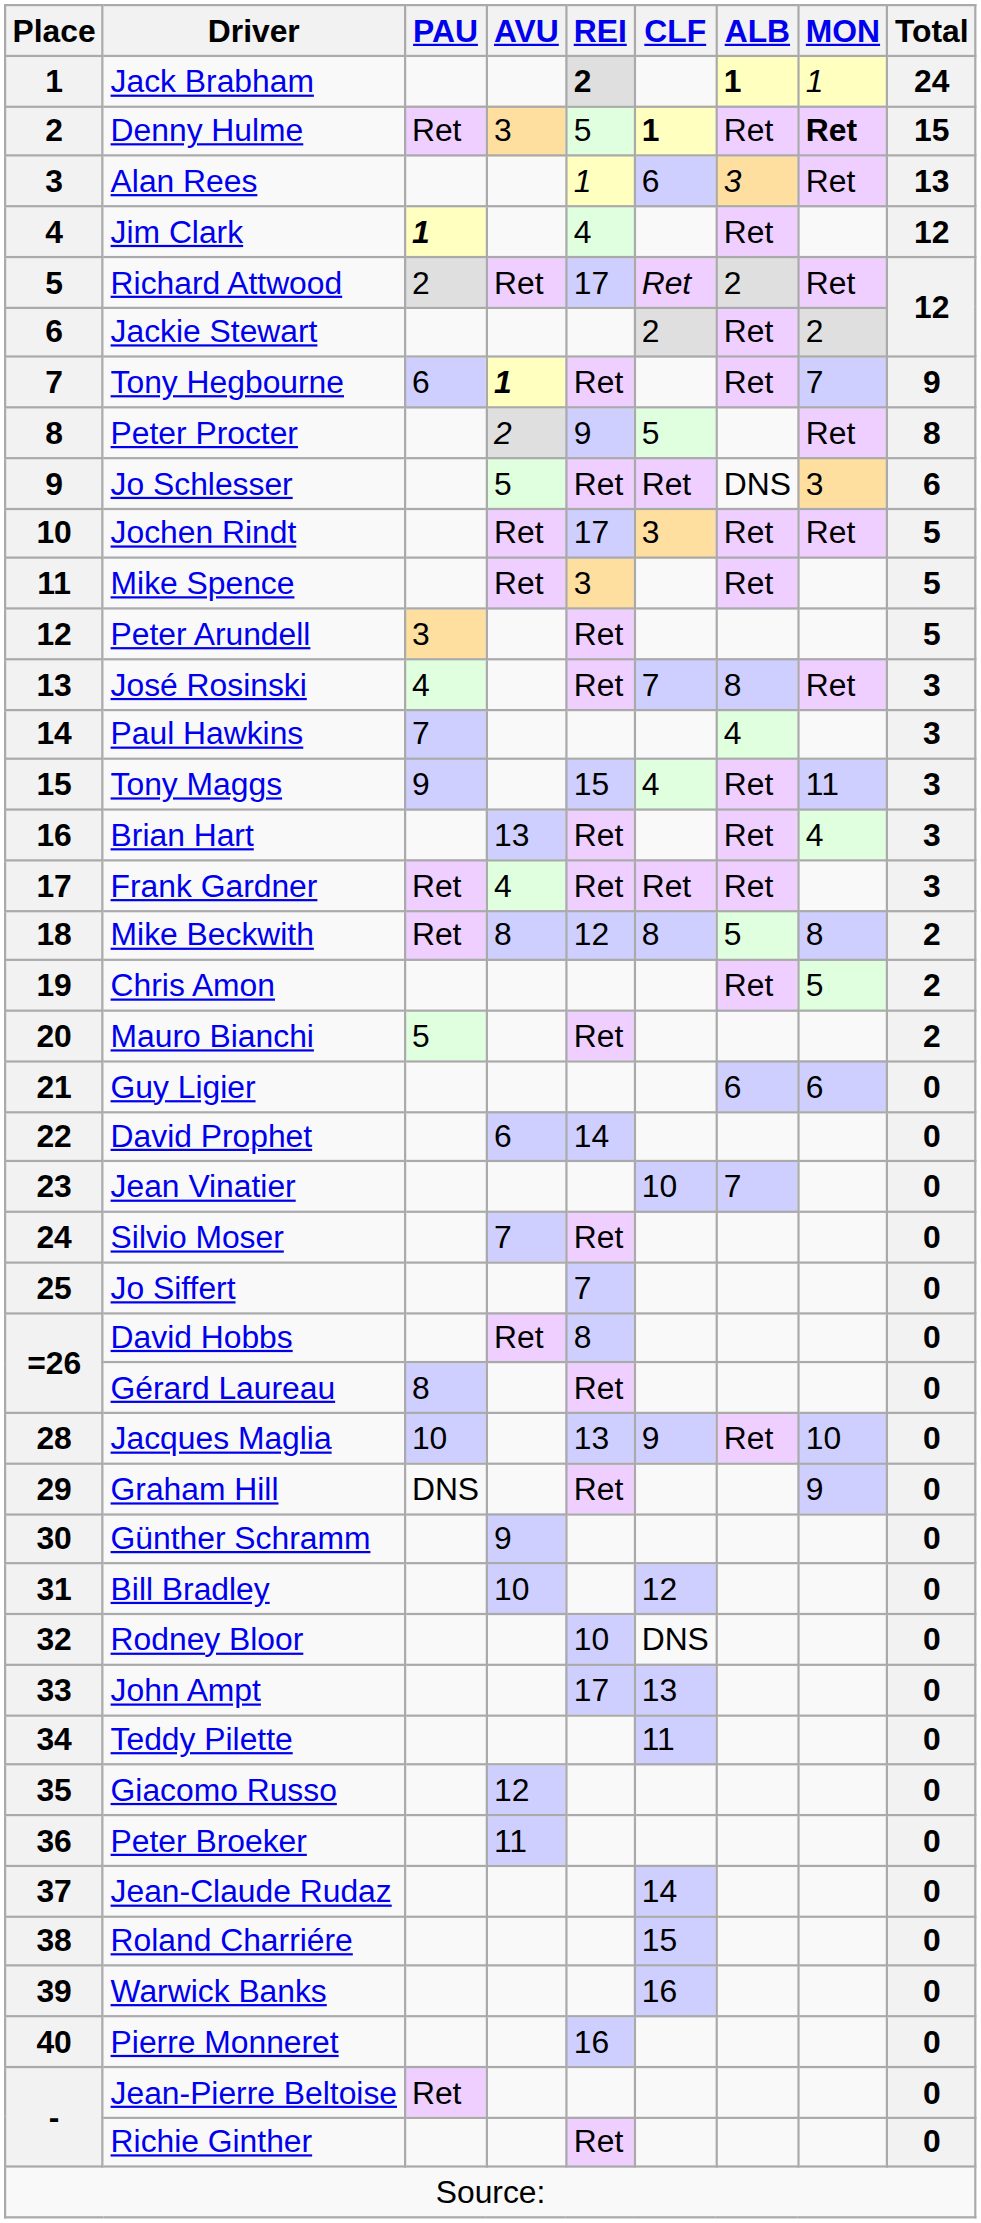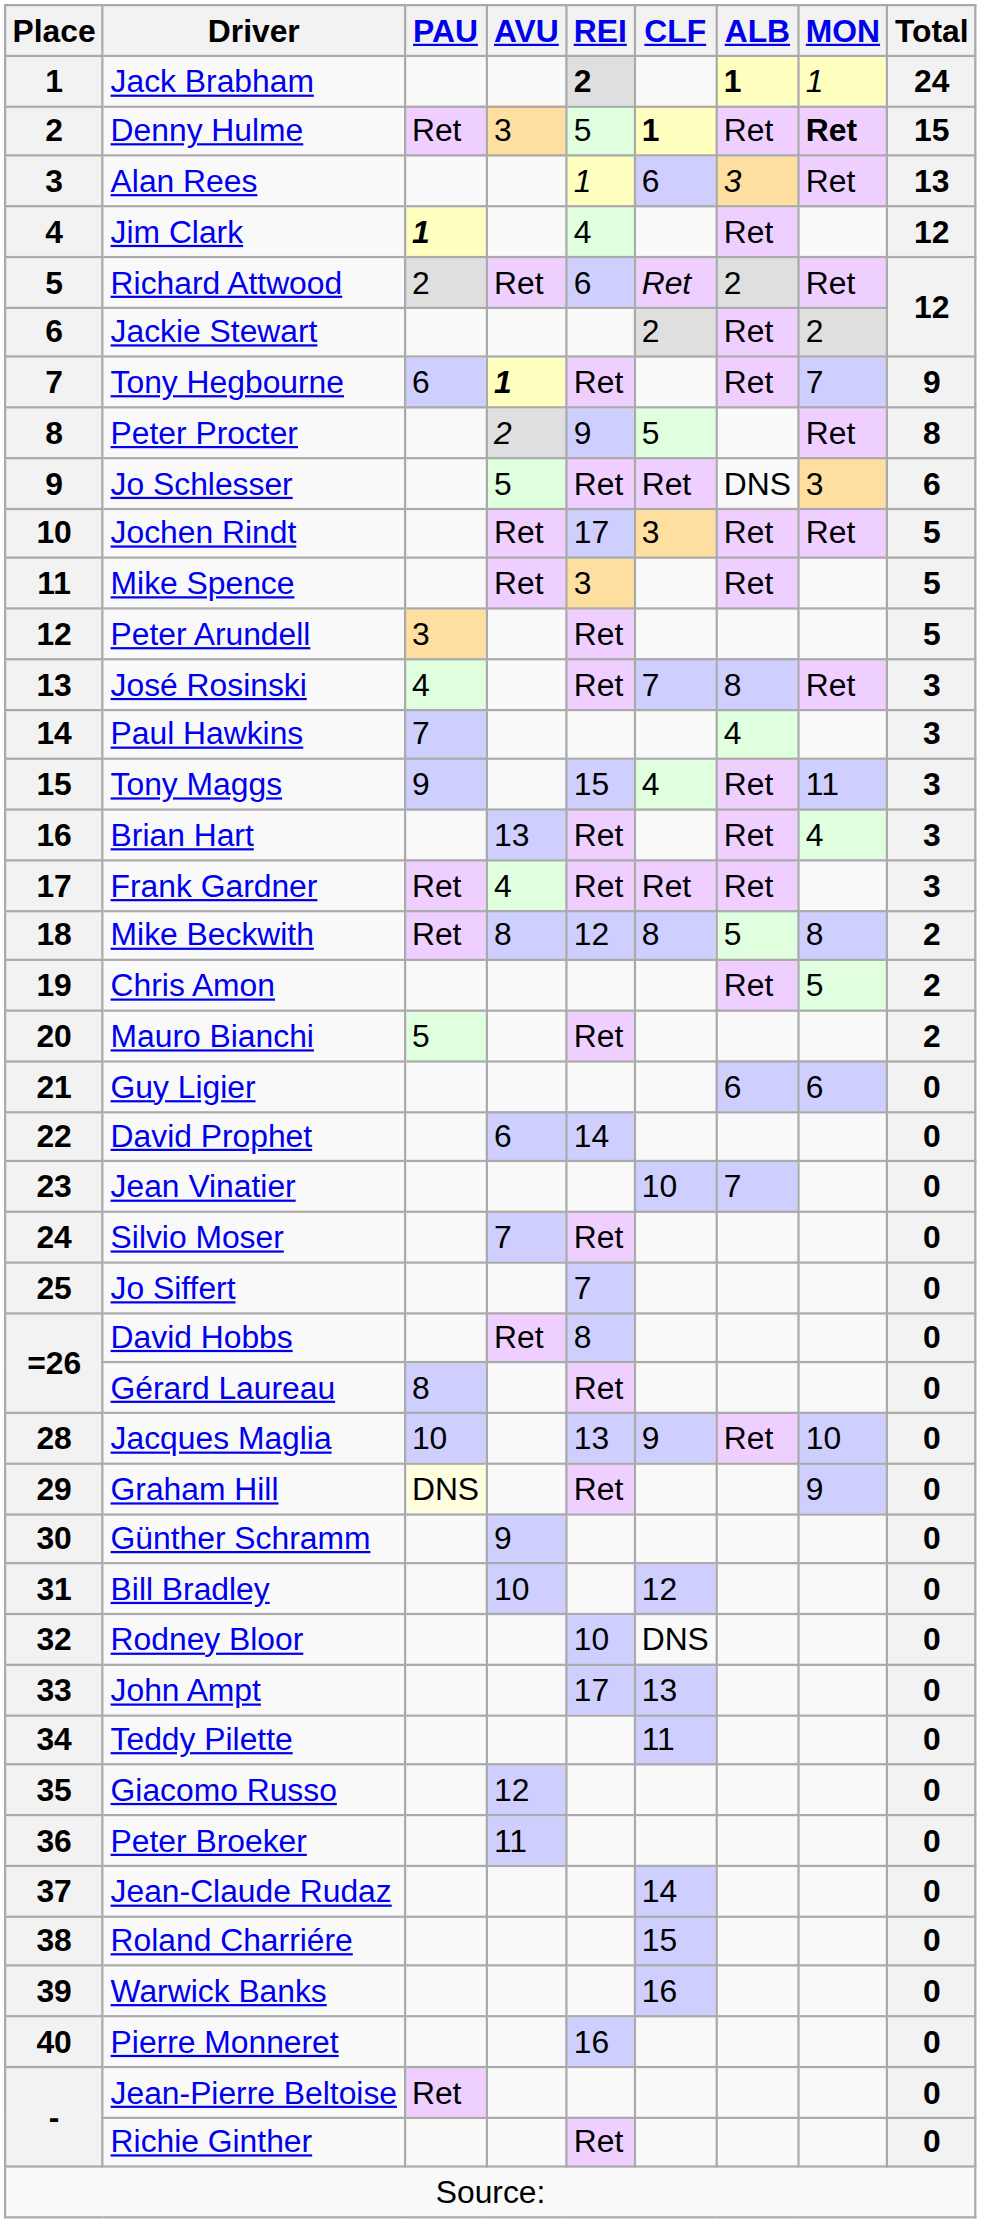(591, 282) 17 -> (583, 282) 6
(445, 1489) no background -> (445, 1489) lightyellow background
